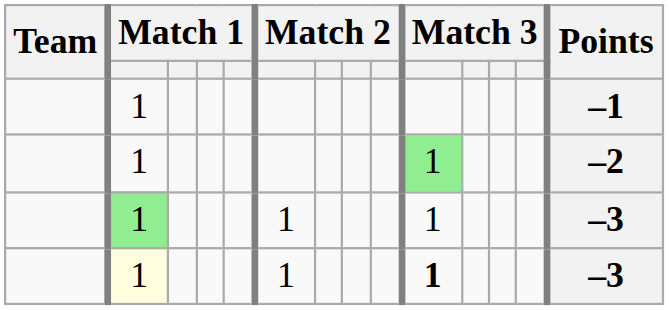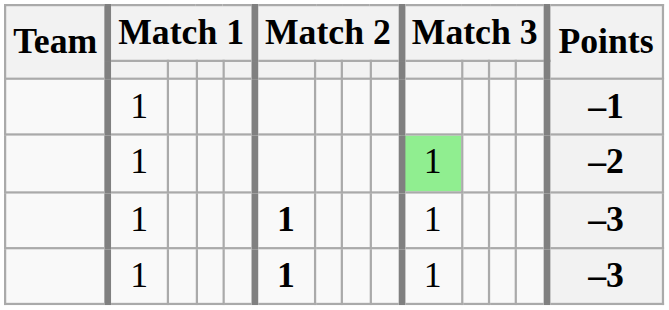(139, 218) lightgreen background -> (139, 218) no background
(286, 218) normal -> (286, 218) bold
(139, 275) lightyellow background -> (139, 275) no background
(286, 275) normal -> (286, 275) bold
(433, 275) bold -> (433, 275) normal
